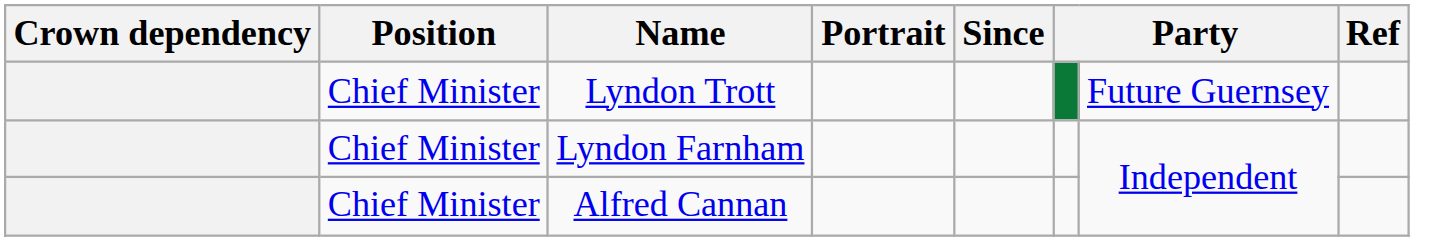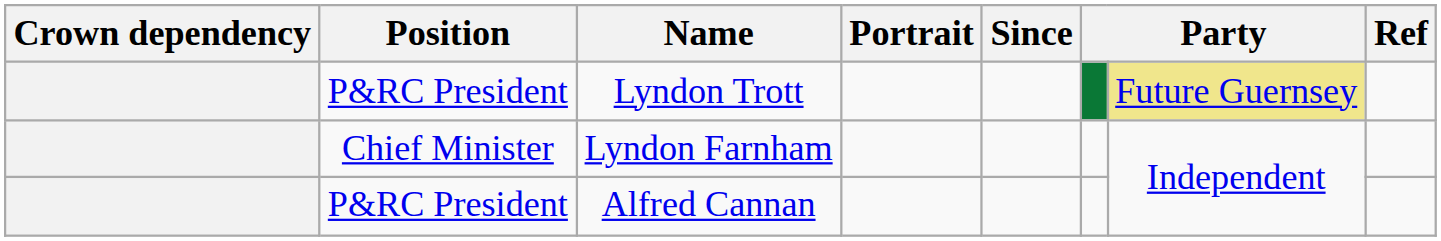(434, 90) Chief Minister -> (448, 90) P&RC President
(1208, 90) no background -> (1236, 90) khaki background
(434, 205) Chief Minister -> (448, 205) P&RC President
